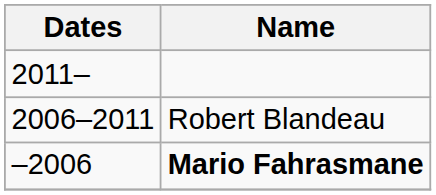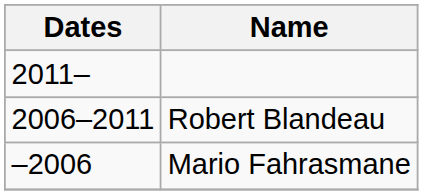(296, 165) bold -> (289, 165) normal
